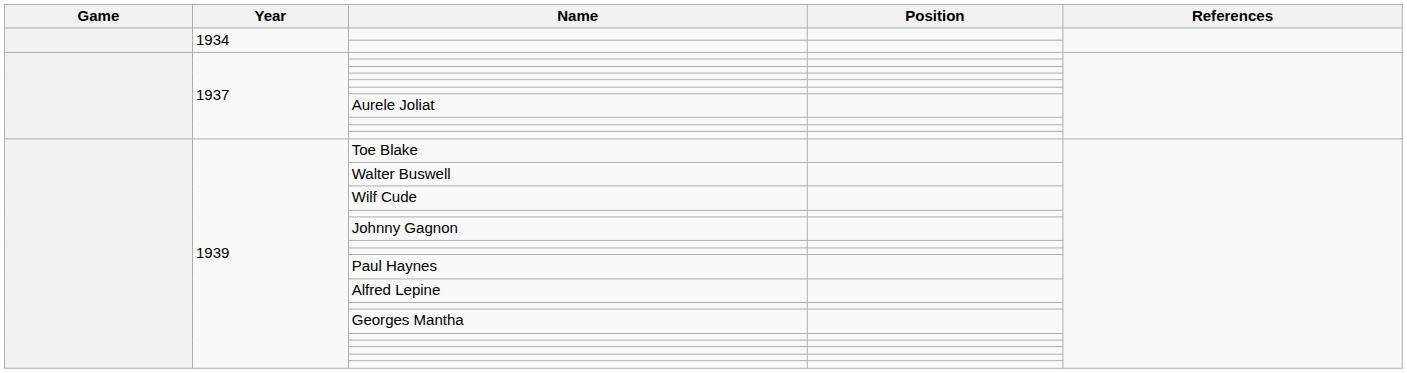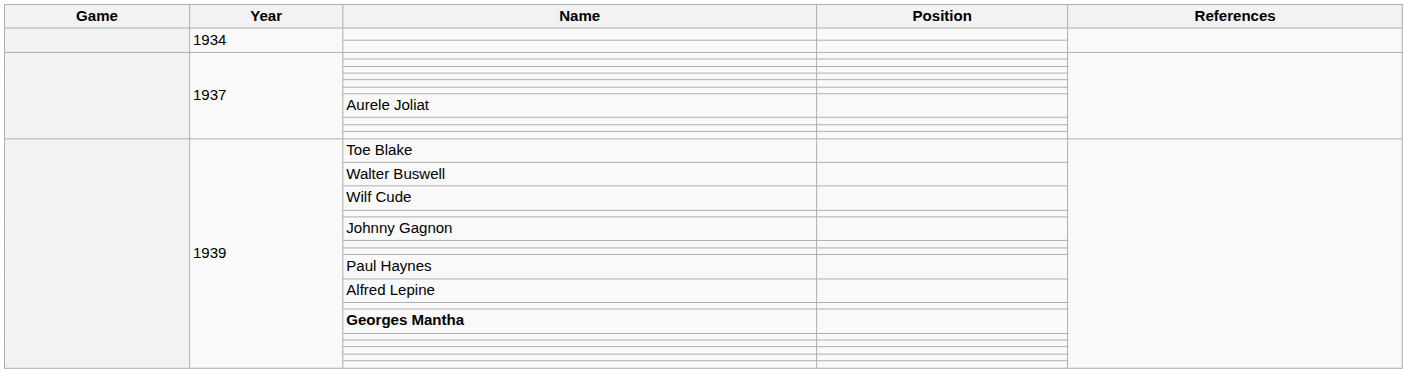(408, 321) normal -> (405, 321) bold
